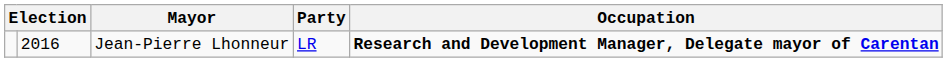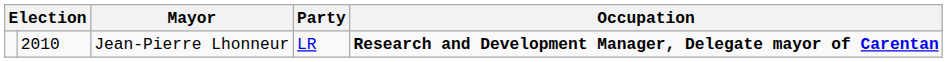(40, 44) 2016 -> (40, 44) 2010
